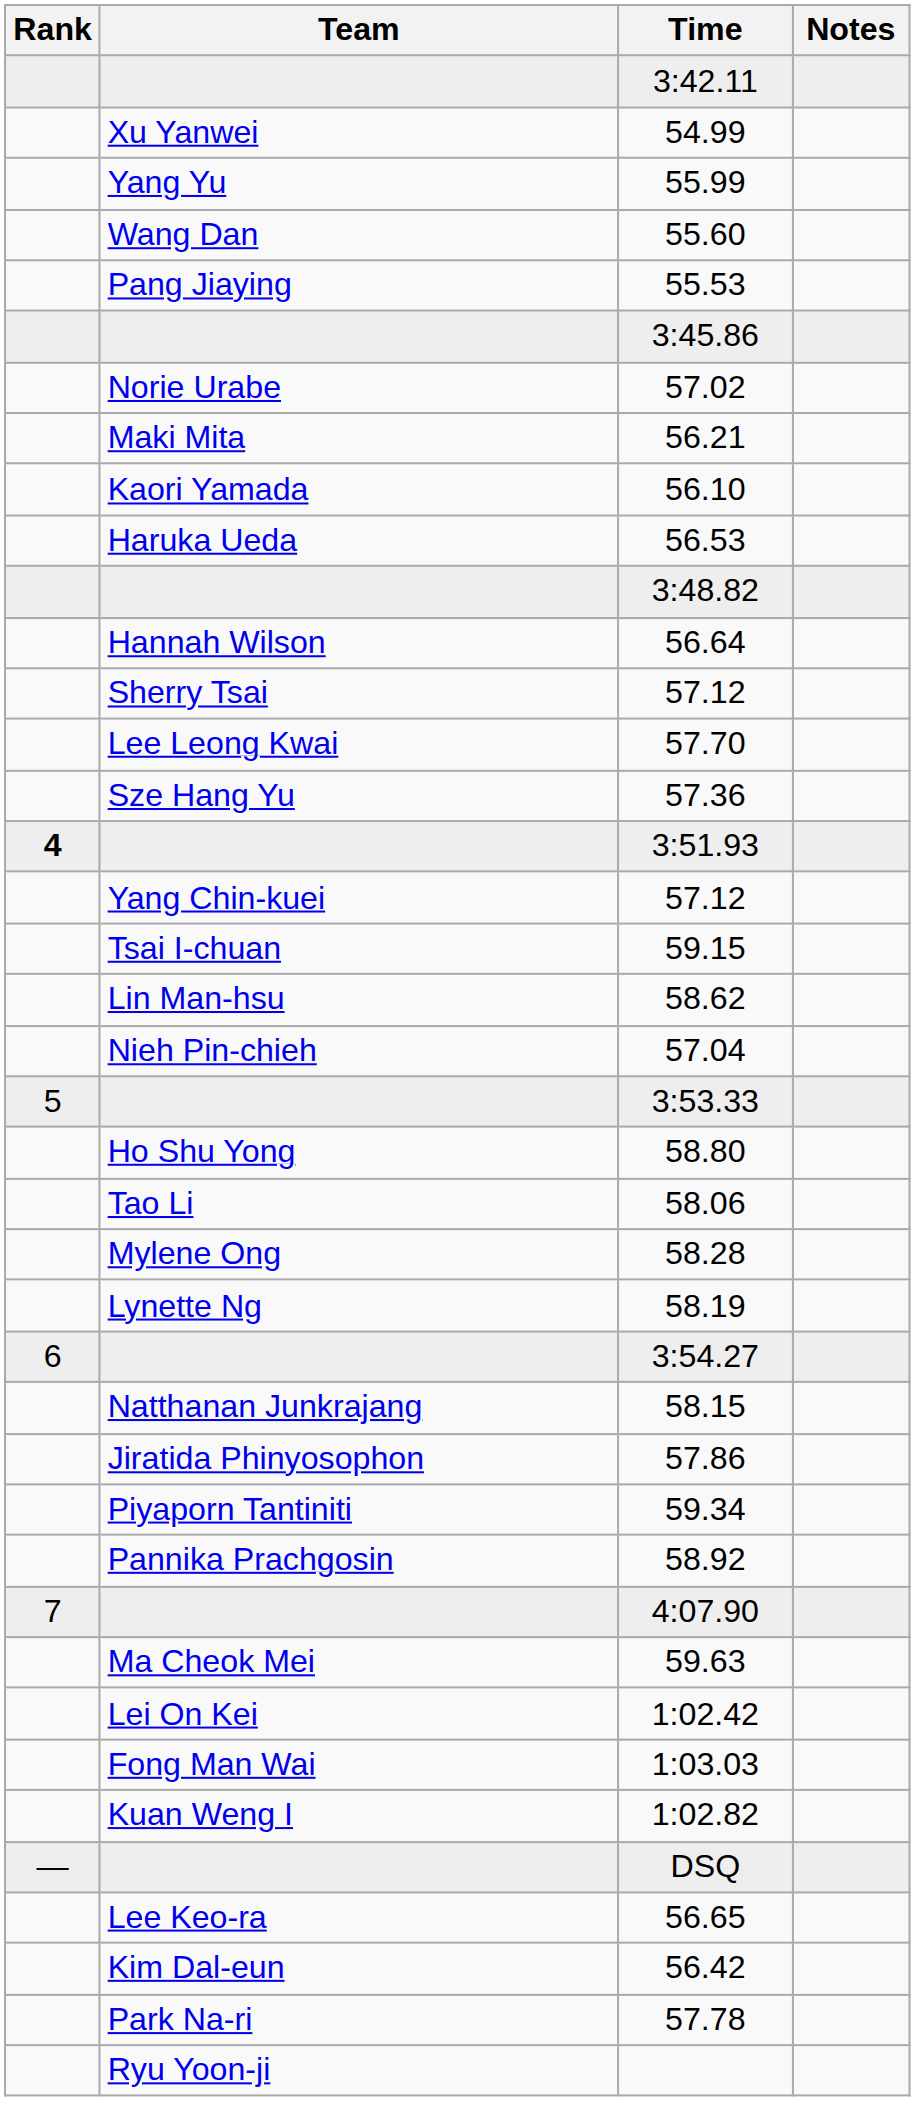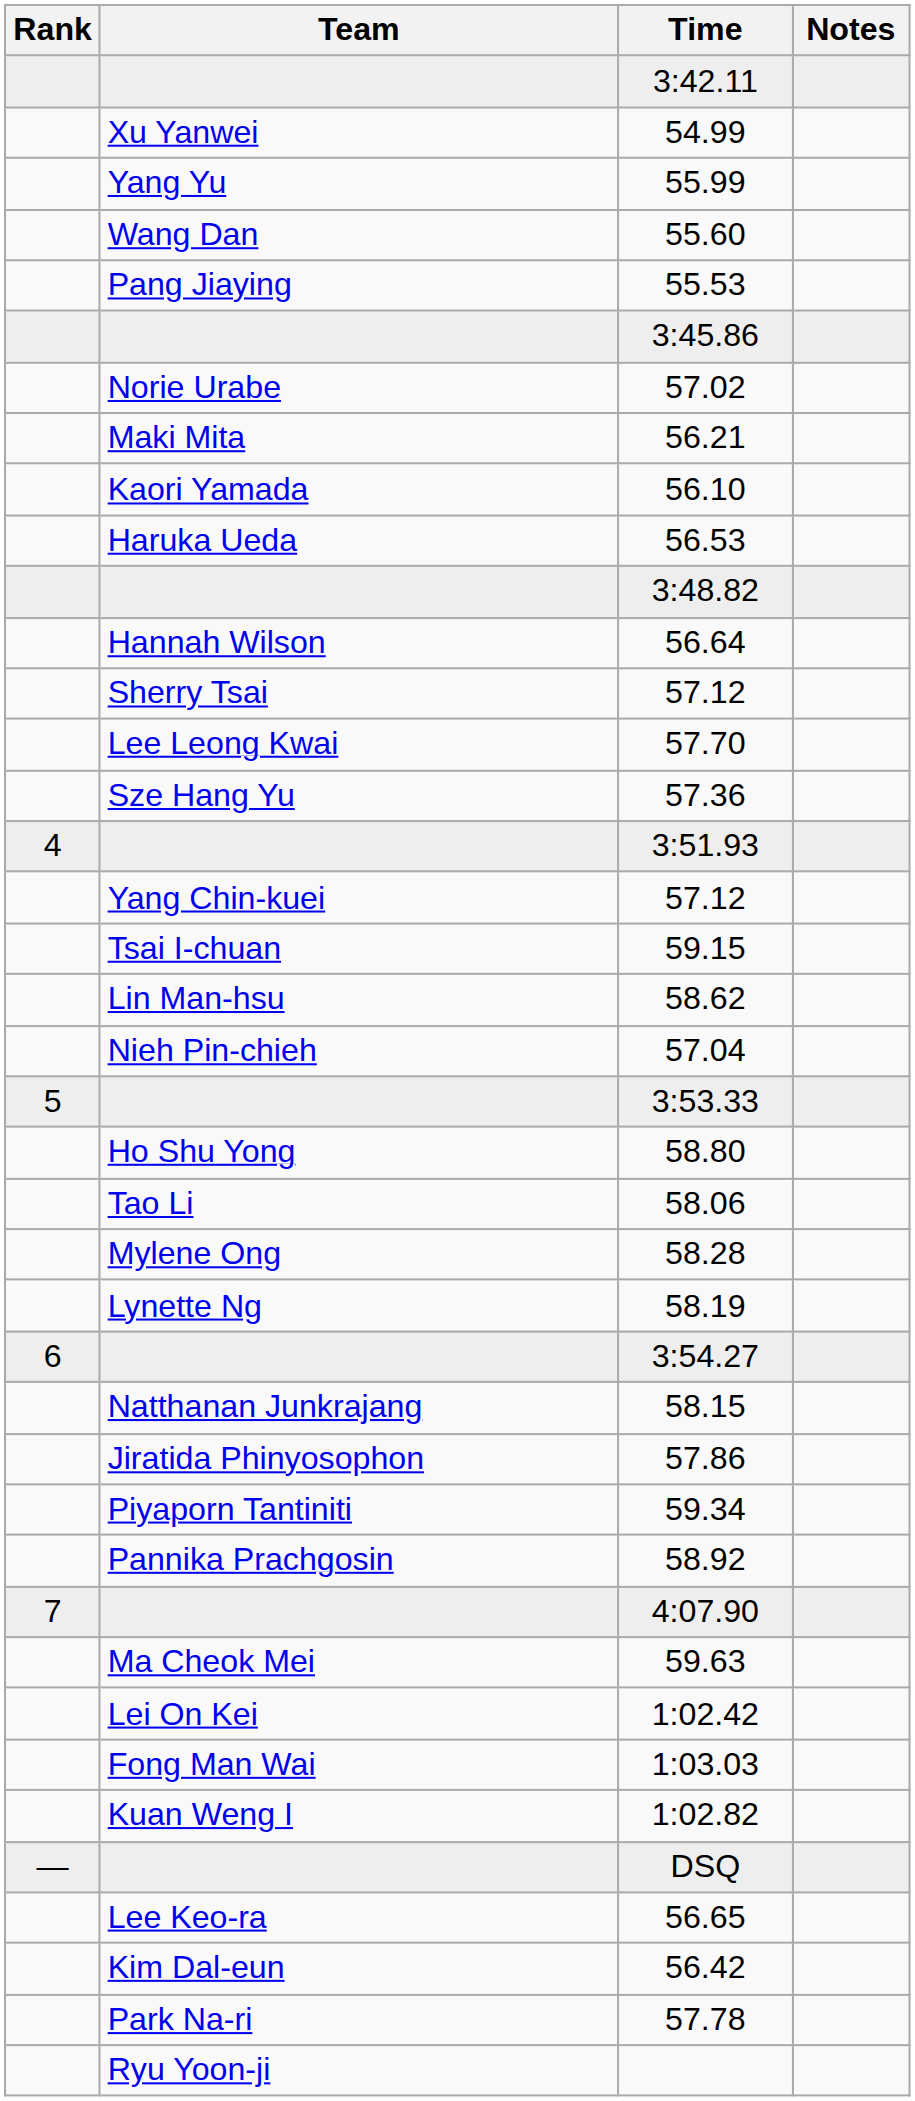(53, 846) bold -> (53, 846) normal
